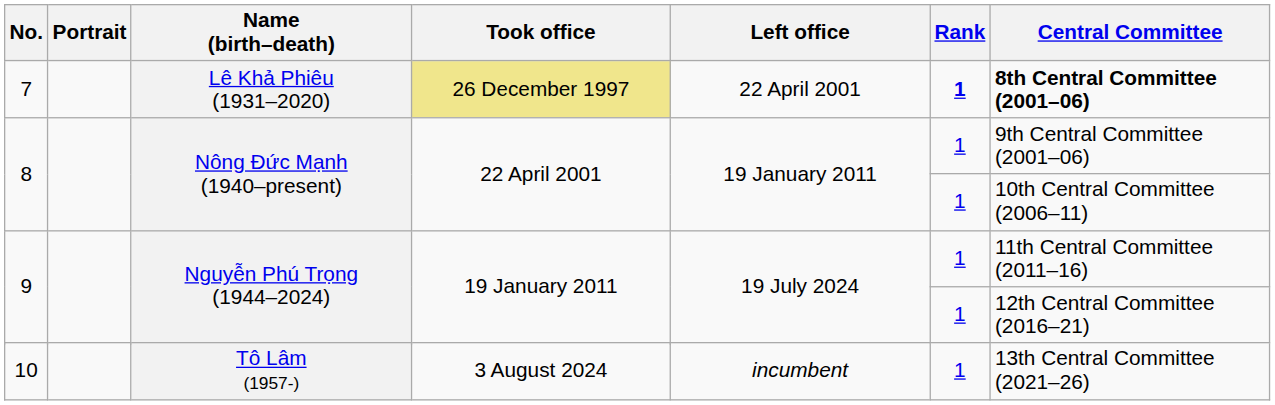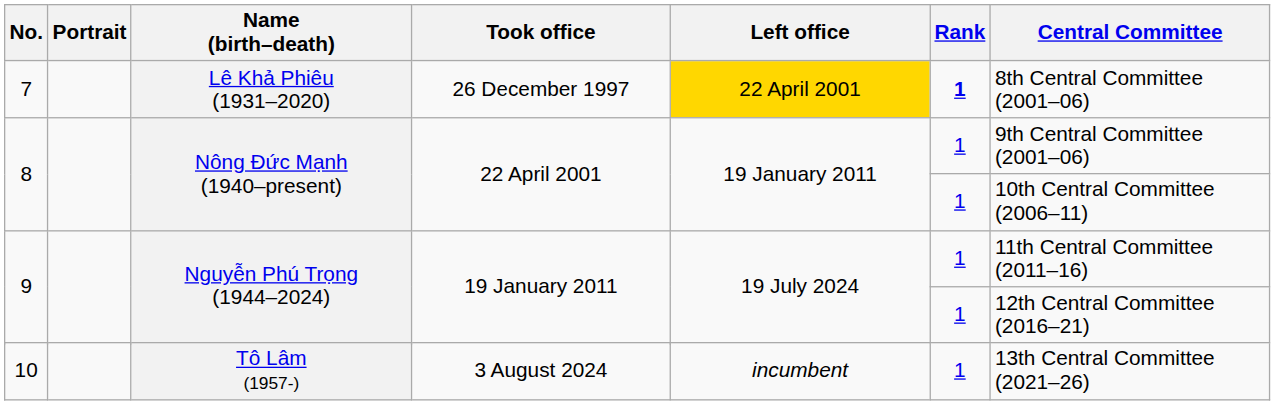(541, 89) khaki background -> (541, 89) no background
(800, 89) no background -> (800, 89) gold background
(1106, 89) bold -> (1099, 89) normal
